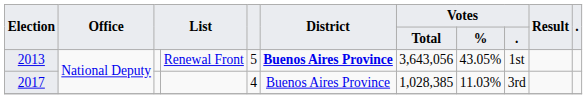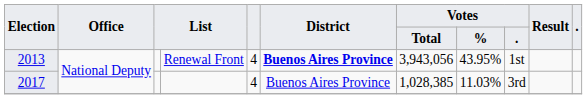(254, 60) 5 -> (254, 60) 4
(426, 60) 3,643,056 -> (426, 60) 3,943,056
(480, 60) 43.05% -> (480, 60) 43.95%
